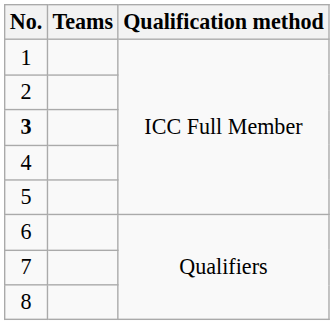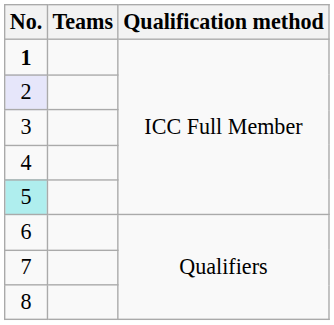(26, 57) normal -> (26, 57) bold
(26, 92) no background -> (26, 92) lavender background
(26, 127) bold -> (26, 127) normal
(26, 197) no background -> (26, 197) paleturquoise background
